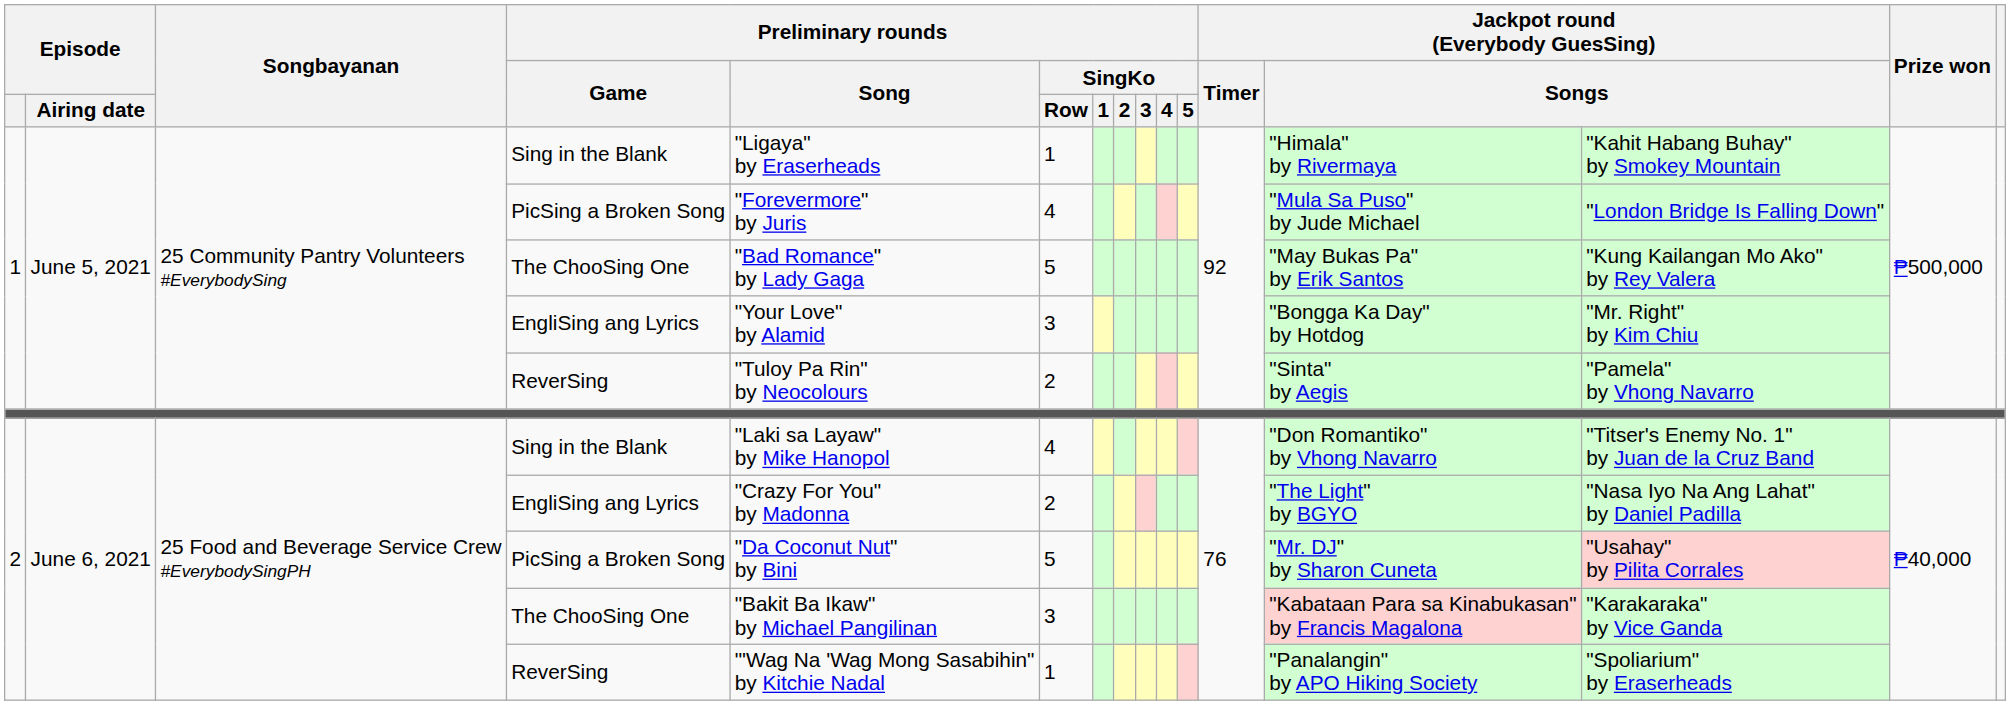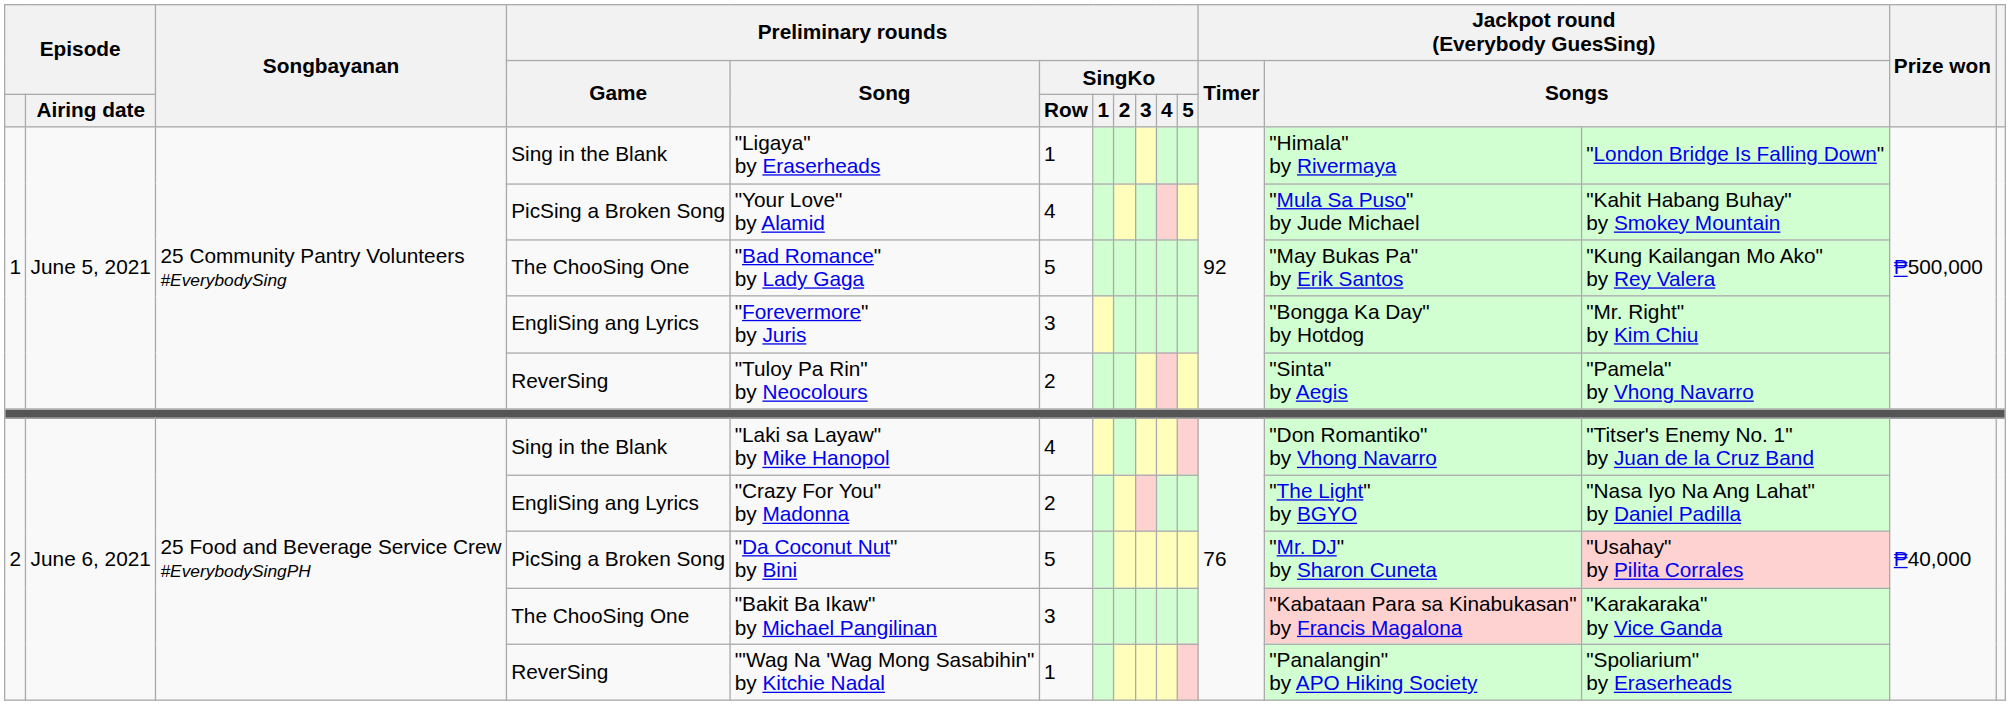(1689, 155) "Kahit Habang Buhay" by Smokey Mountain -> (1735, 155) "London Bridge Is Falling Down"
(802, 211) "Forevermore" by Juris -> (788, 211) "Your Love" by Alamid
(1735, 211) "London Bridge Is Falling Down" -> (1689, 211) "Kahit Habang Buhay" by Smokey Mountain
(788, 324) "Your Love" by Alamid -> (802, 324) "Forevermore" by Juris
